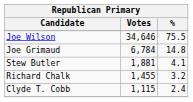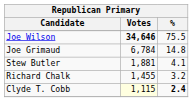(141, 38) normal -> (141, 38) bold
(143, 90) no background -> (143, 90) lightyellow background
(178, 90) normal -> (178, 90) bold
